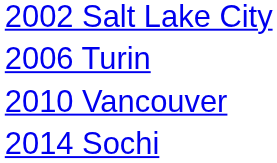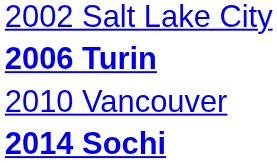(78, 59) normal -> (81, 59) bold
(82, 144) normal -> (85, 144) bold
